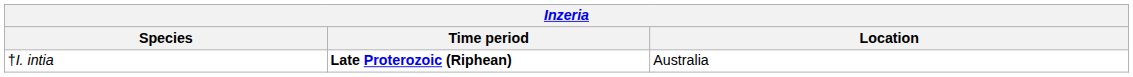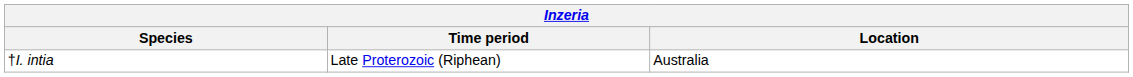(421, 60) bold -> (416, 60) normal
